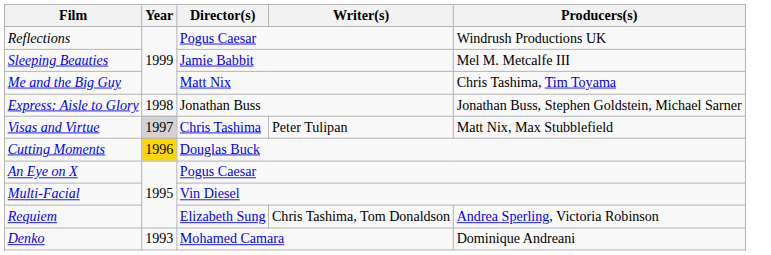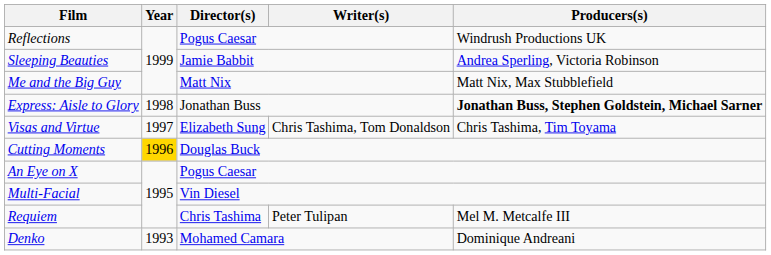(513, 60) Mel M. Metcalfe III -> (558, 60) Andrea Sperling, Victoria Robinson
(536, 82) Chris Tashima, Tim Toyama -> (535, 82) Matt Nix, Max Stubblefield
(599, 104) normal -> (609, 104) bold
(159, 127) lightgrey background -> (159, 127) no background
(220, 127) Chris Tashima -> (223, 127) Elizabeth Sung
(310, 127) Peter Tulipan -> (361, 127) Chris Tashima, Tom Donaldson
(535, 127) Matt Nix, Max Stubblefield -> (536, 127) Chris Tashima, Tim Toyama
(223, 216) Elizabeth Sung -> (220, 216) Chris Tashima
(361, 216) Chris Tashima, Tom Donaldson -> (310, 216) Peter Tulipan
(558, 216) Andrea Sperling, Victoria Robinson -> (513, 216) Mel M. Metcalfe III
